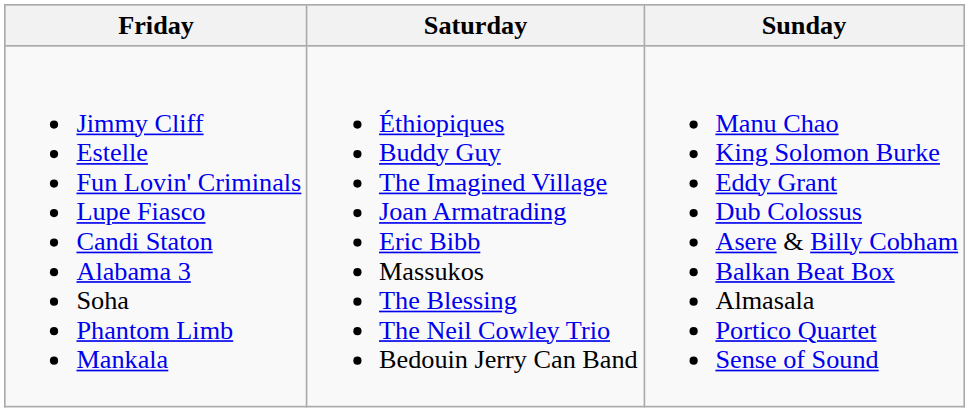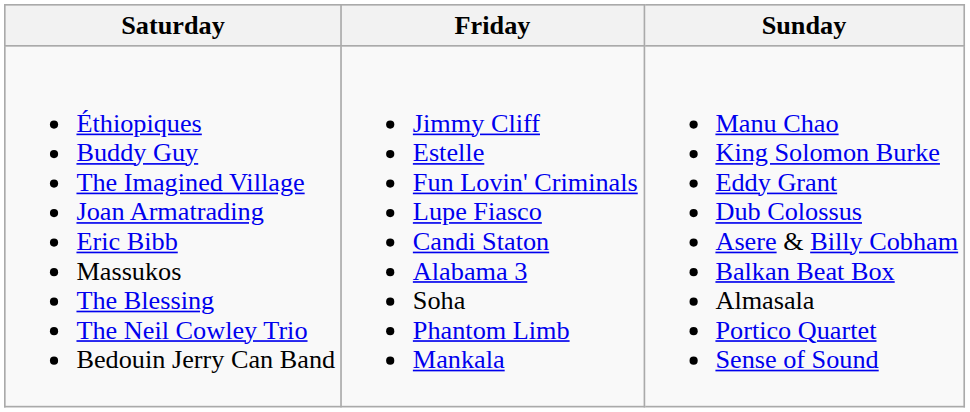columns swapped: (156, 25) <-> (476, 25)
